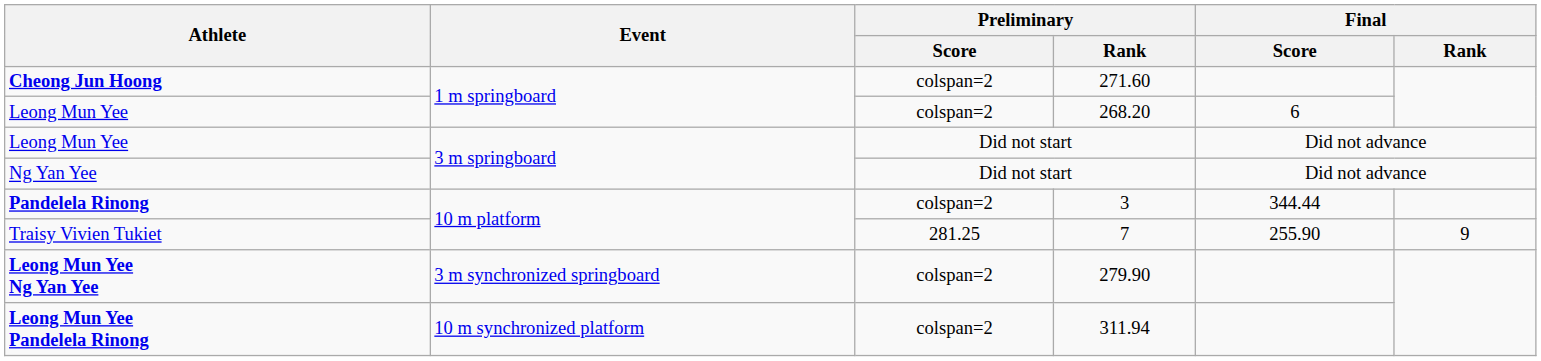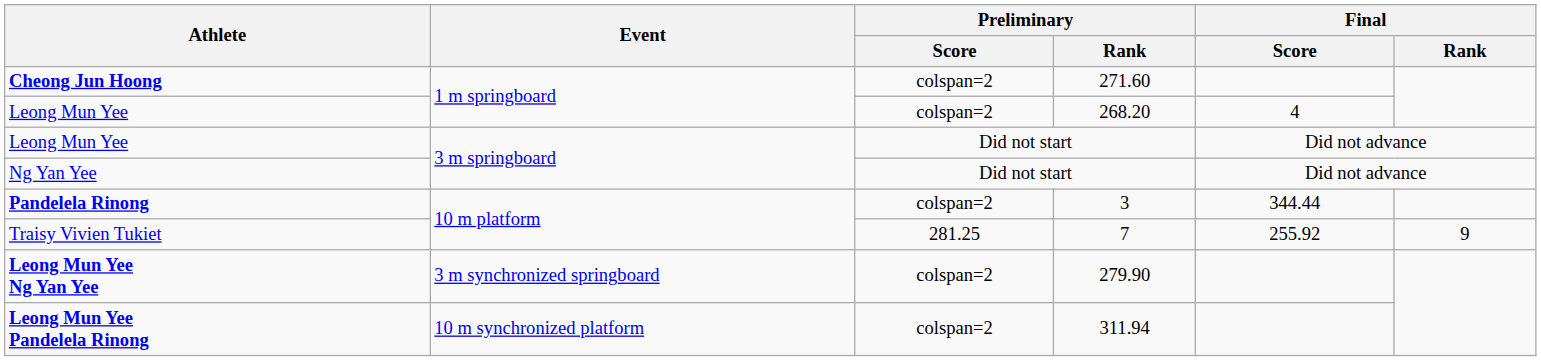(1295, 112) 6 -> (1295, 112) 4
(1295, 234) 255.90 -> (1295, 234) 255.92
